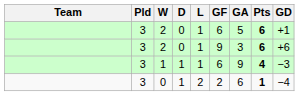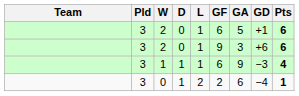columns swapped: (284, 13) <-> (262, 13)
